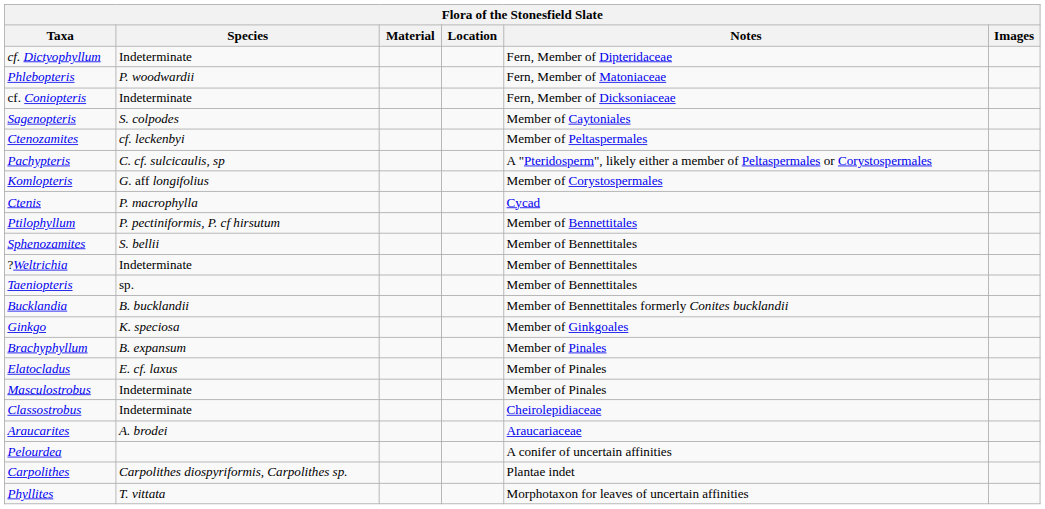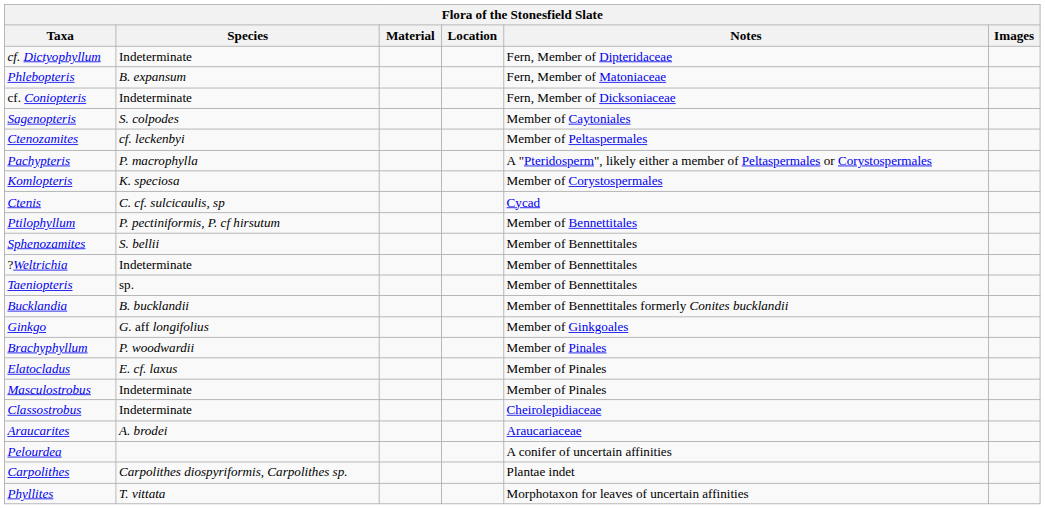(157, 77) P. woodwardii -> (153, 77) B. expansum
(172, 160) C. cf. sulcicaulis, sp -> (158, 160) P. macrophylla
(164, 181) G. aff longifolius -> (149, 181) K. speciosa
(158, 202) P. macrophylla -> (172, 202) C. cf. sulcicaulis, sp
(149, 327) K. speciosa -> (164, 327) G. aff longifolius
(153, 347) B. expansum -> (157, 347) P. woodwardii
